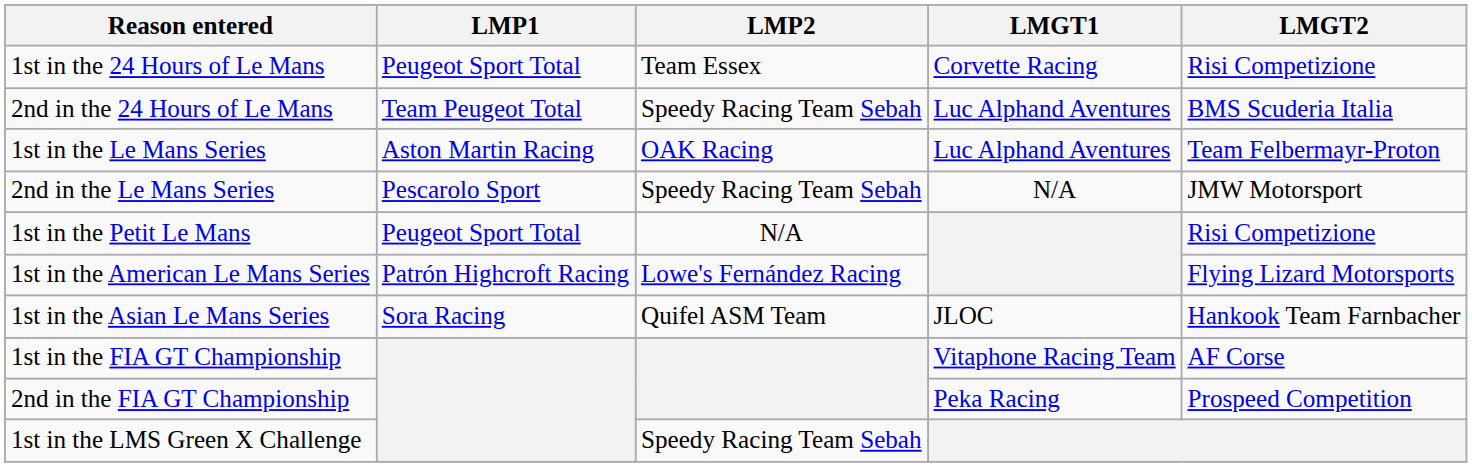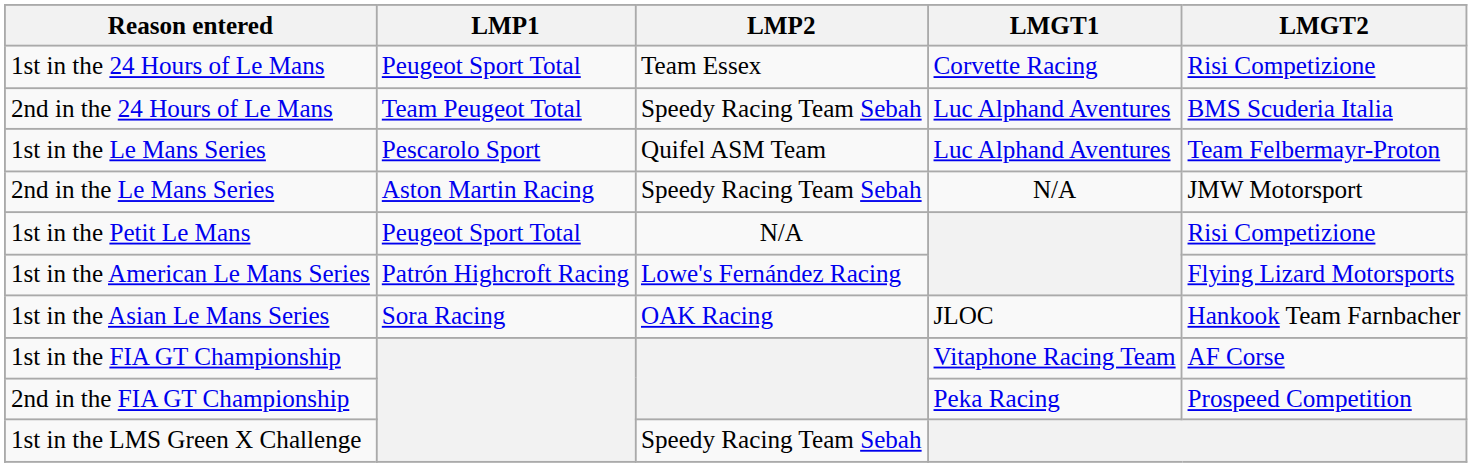(488, 149) Aston Martin Racing -> (461, 149) Pescarolo Sport
(707, 149) OAK Racing -> (733, 149) Quifel ASM Team
(461, 190) Pescarolo Sport -> (488, 190) Aston Martin Racing
(733, 315) Quifel ASM Team -> (707, 315) OAK Racing
